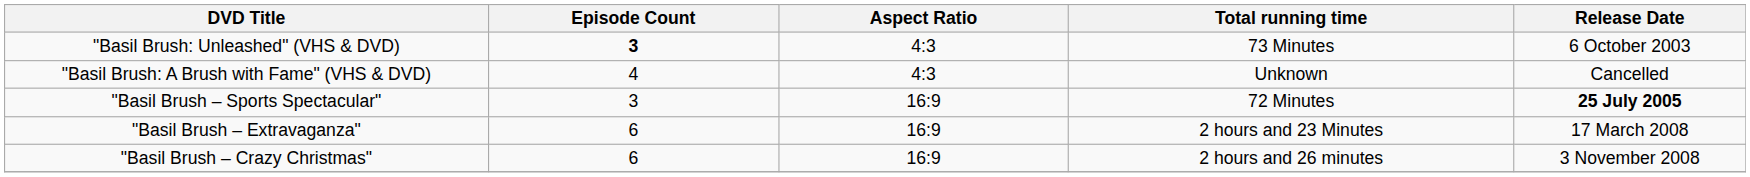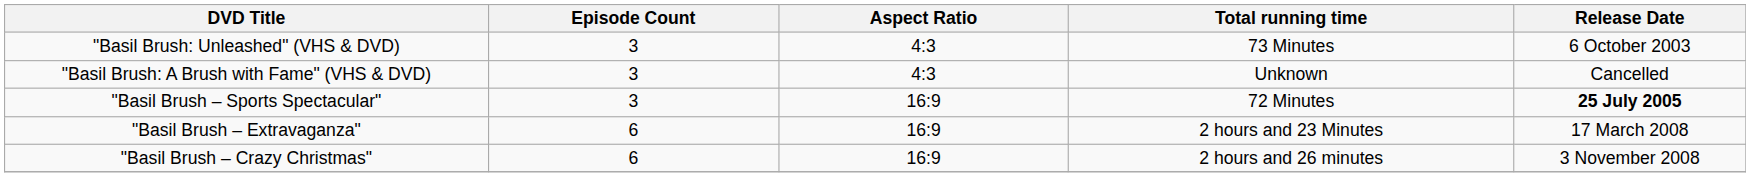(633, 46) bold -> (633, 46) normal
(633, 74) 4 -> (633, 74) 3
